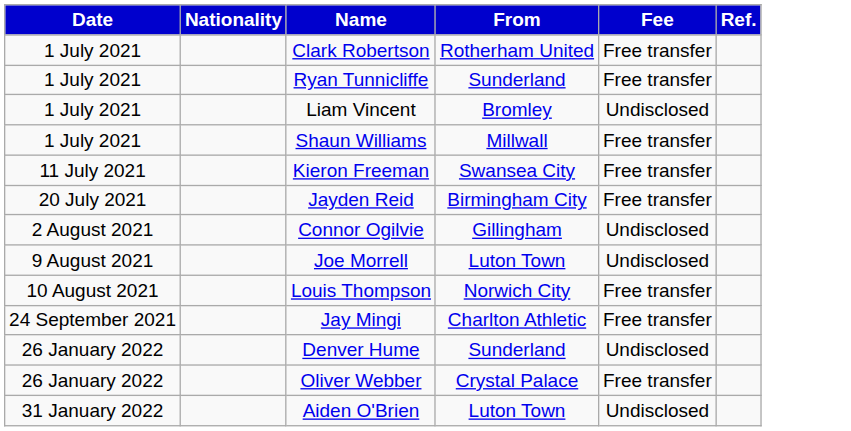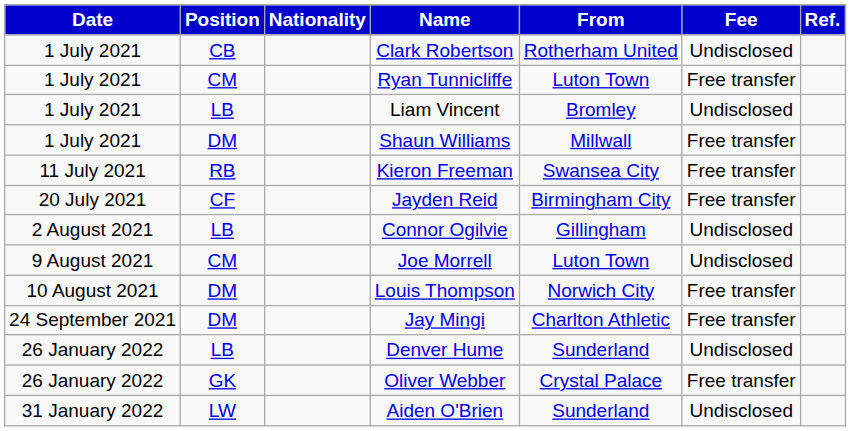+ column: (222, 20)
(657, 50) Free transfer -> (741, 50) Undisclosed
(517, 80) Sunderland -> (601, 80) Luton Town
(517, 410) Luton Town -> (601, 410) Sunderland
